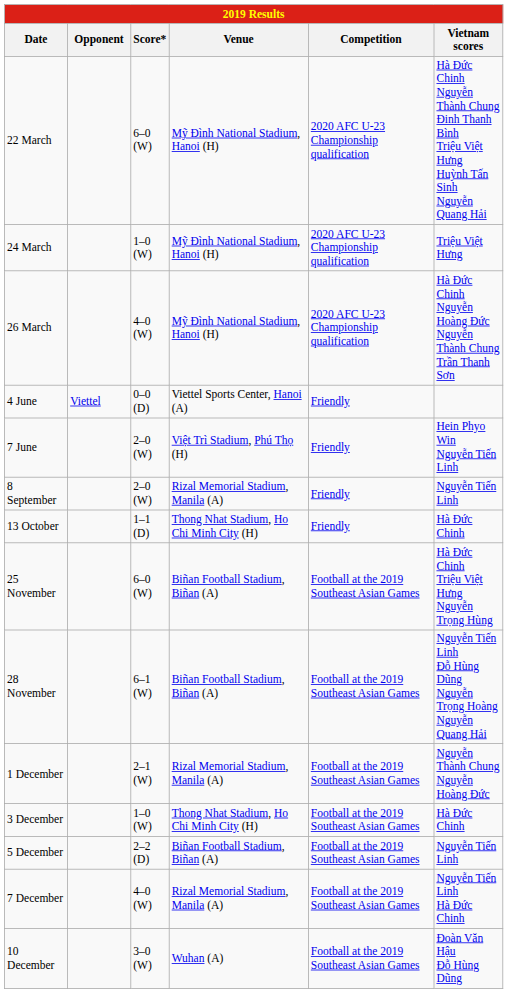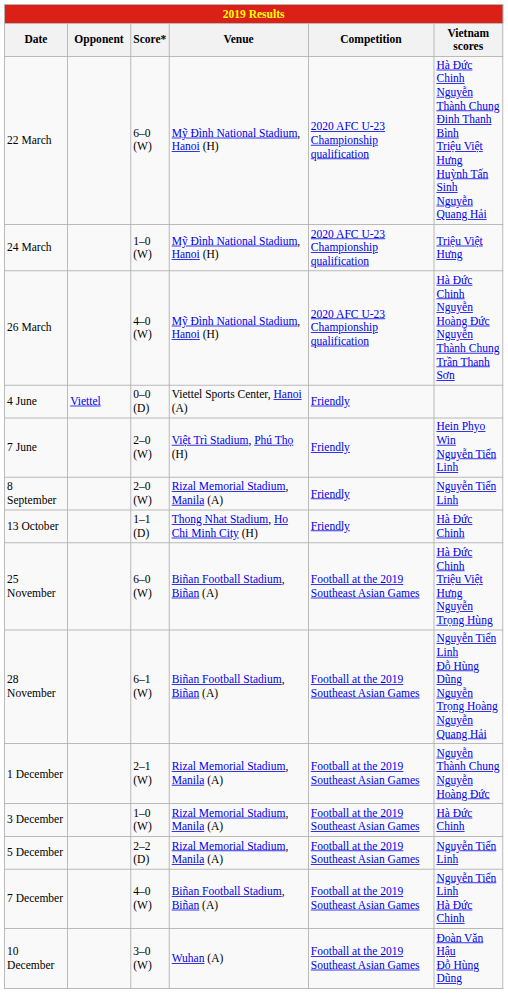(230, 820) Thong Nhat Stadium, Ho Chi Minh City (H) -> (230, 820) Rizal Memorial Stadium, Manila (A)
(228, 852) Biñan Football Stadium, Biñan (A) -> (230, 852) Rizal Memorial Stadium, Manila (A)
(230, 899) Rizal Memorial Stadium, Manila (A) -> (228, 899) Biñan Football Stadium, Biñan (A)
